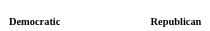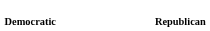+ column: (106, 7)
